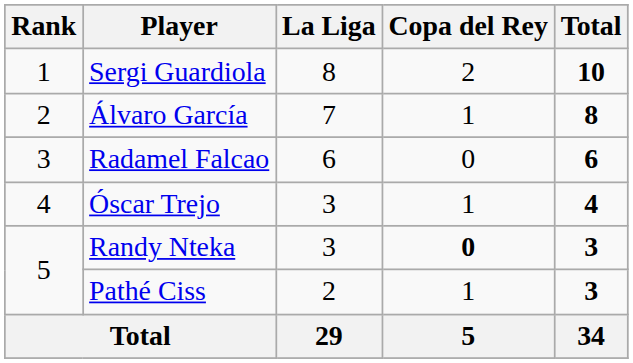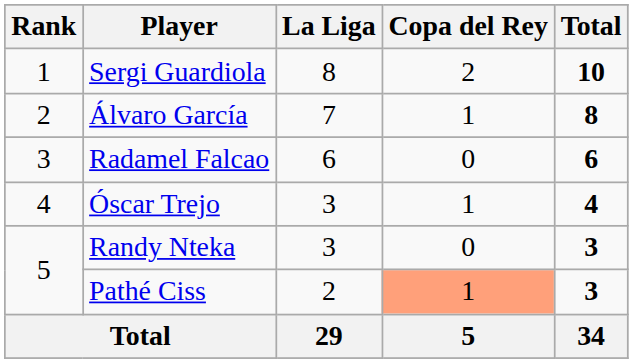(468, 247) bold -> (468, 247) normal
(468, 291) no background -> (468, 291) lightsalmon background
